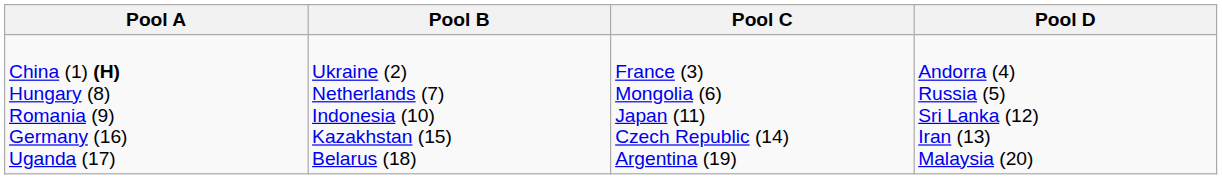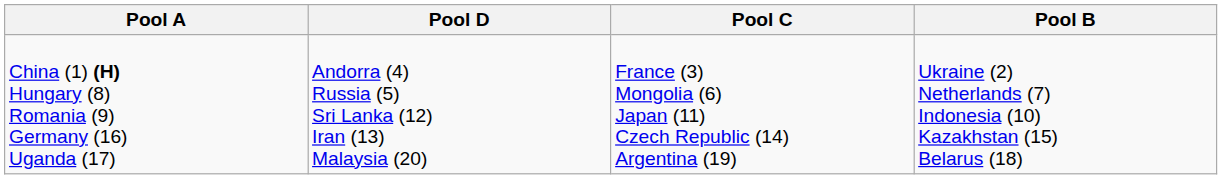columns swapped: (459, 19) <-> (1065, 19)
